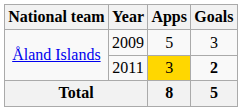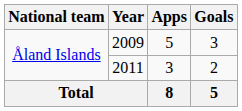(169, 67) gold background -> (169, 67) no background
(214, 67) bold -> (214, 67) normal
